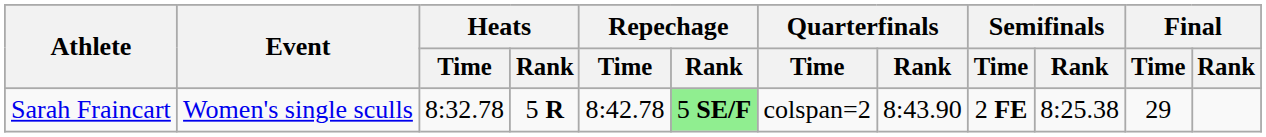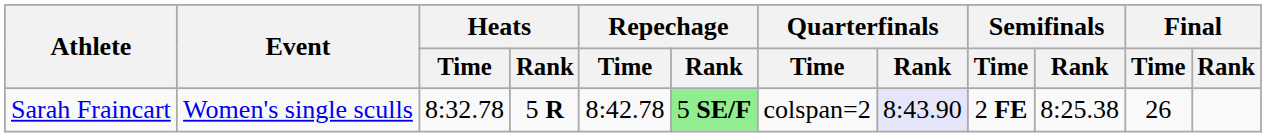(922, 110) no background -> (922, 110) lavender background
(1158, 110) 29 -> (1158, 110) 26
